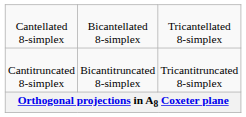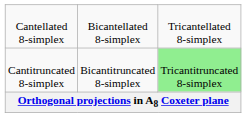(199, 76) no background -> (199, 76) lightgreen background
